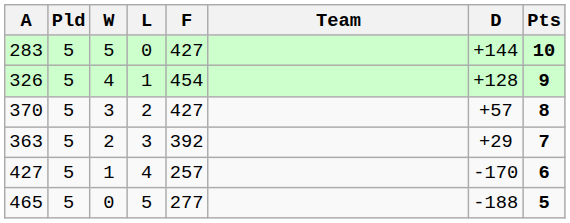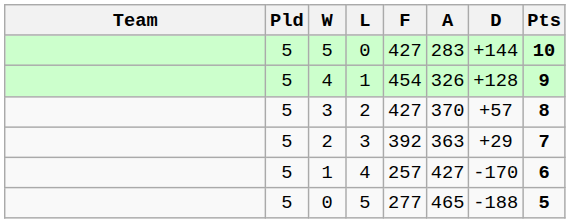columns swapped: (338, 20) <-> (26, 20)
